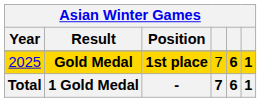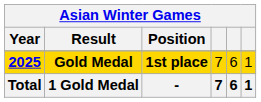(25, 62) normal -> (25, 62) bold
(233, 62) bold -> (233, 62) normal
(248, 62) bold -> (248, 62) normal
